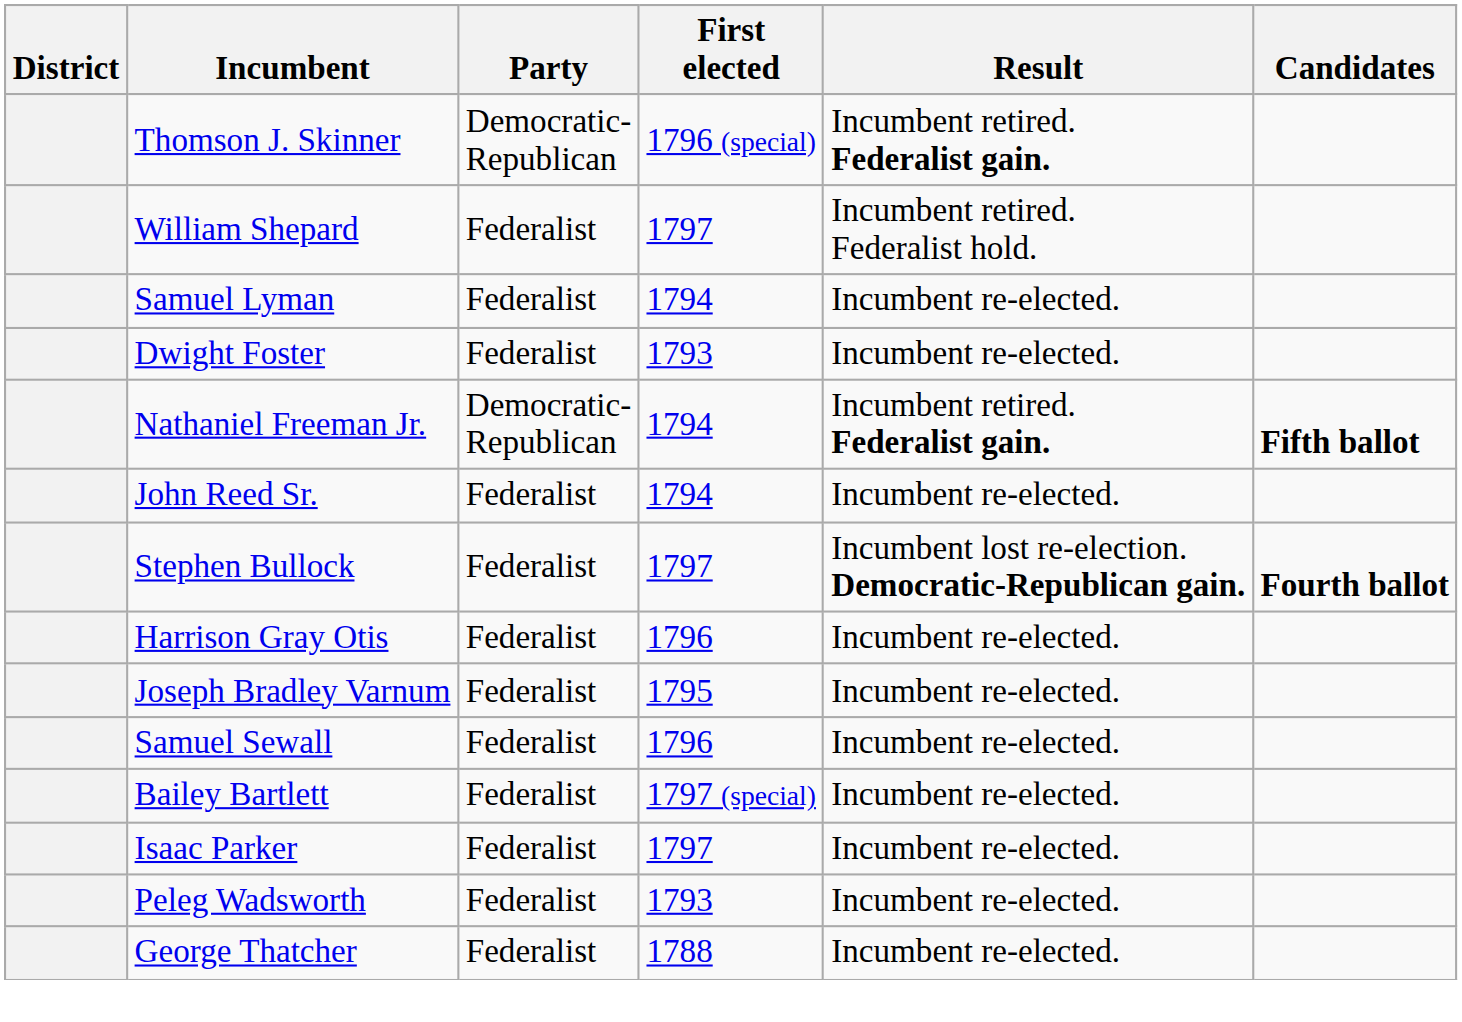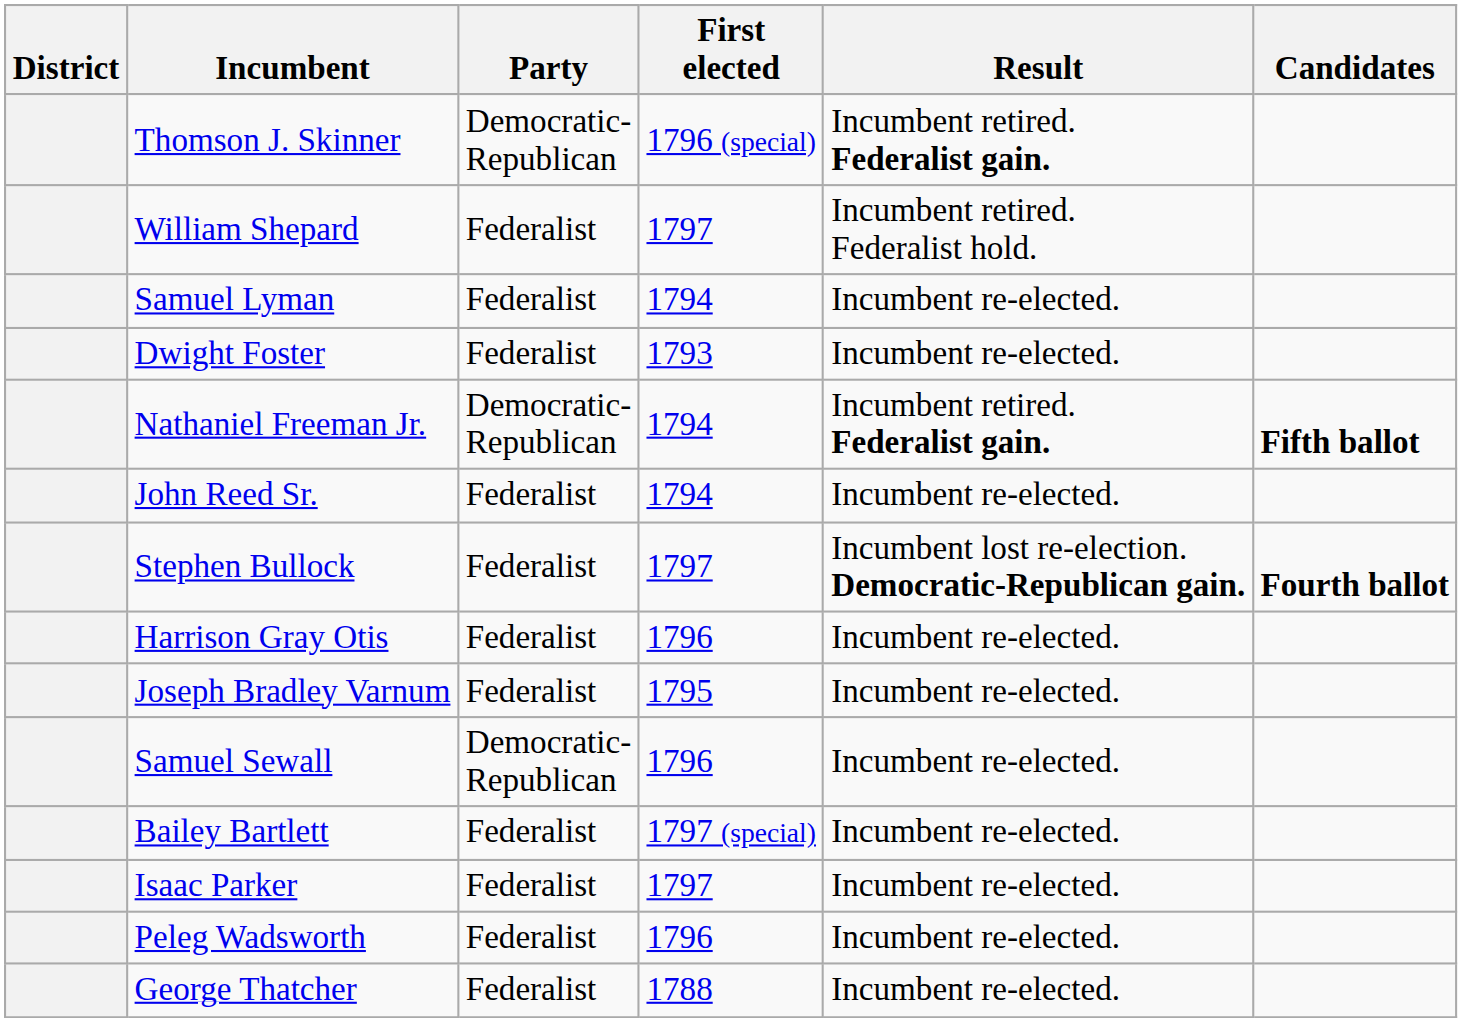(531, 742) Federalist -> (548, 760) Democratic- Republican
(680, 899) 1793 -> (680, 937) 1796
